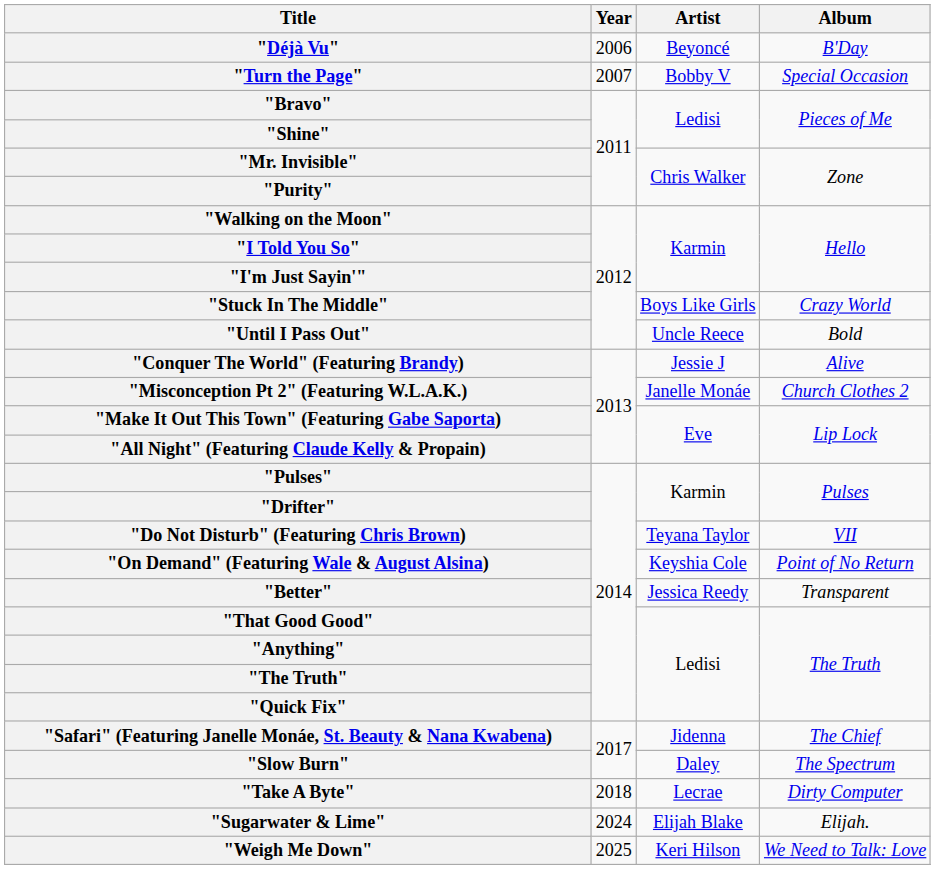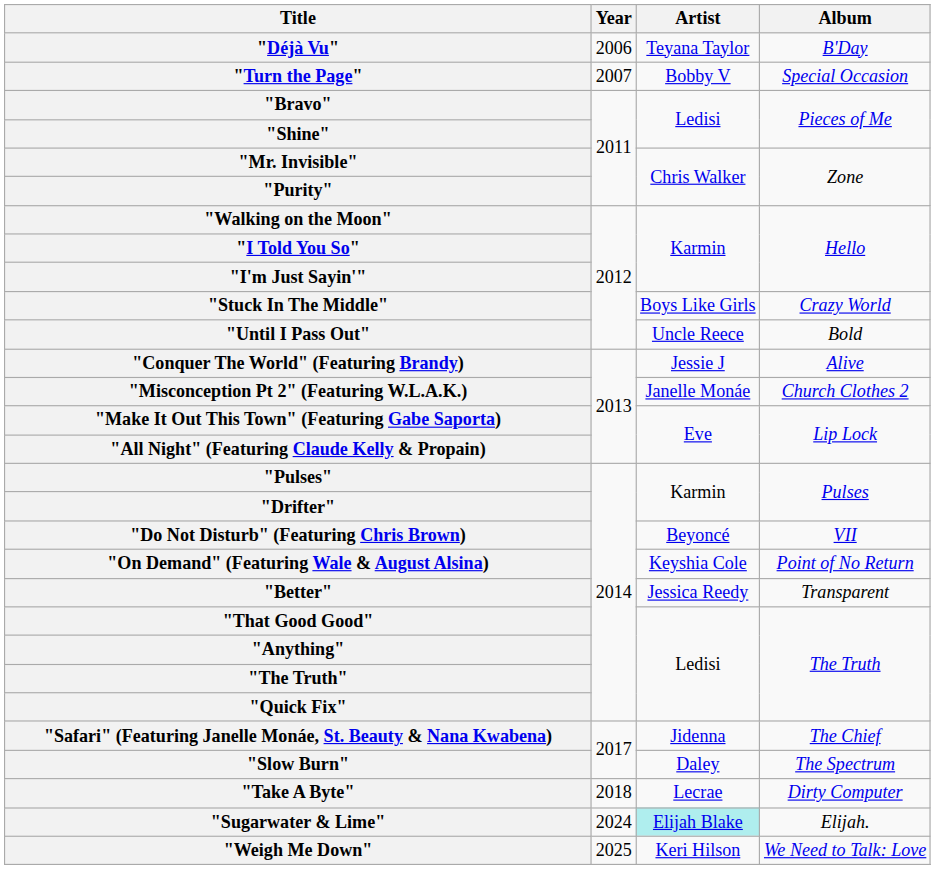(698, 47) Beyoncé -> (698, 47) Teyana Taylor
(698, 534) Teyana Taylor -> (698, 534) Beyoncé
(698, 821) no background -> (698, 821) paleturquoise background
